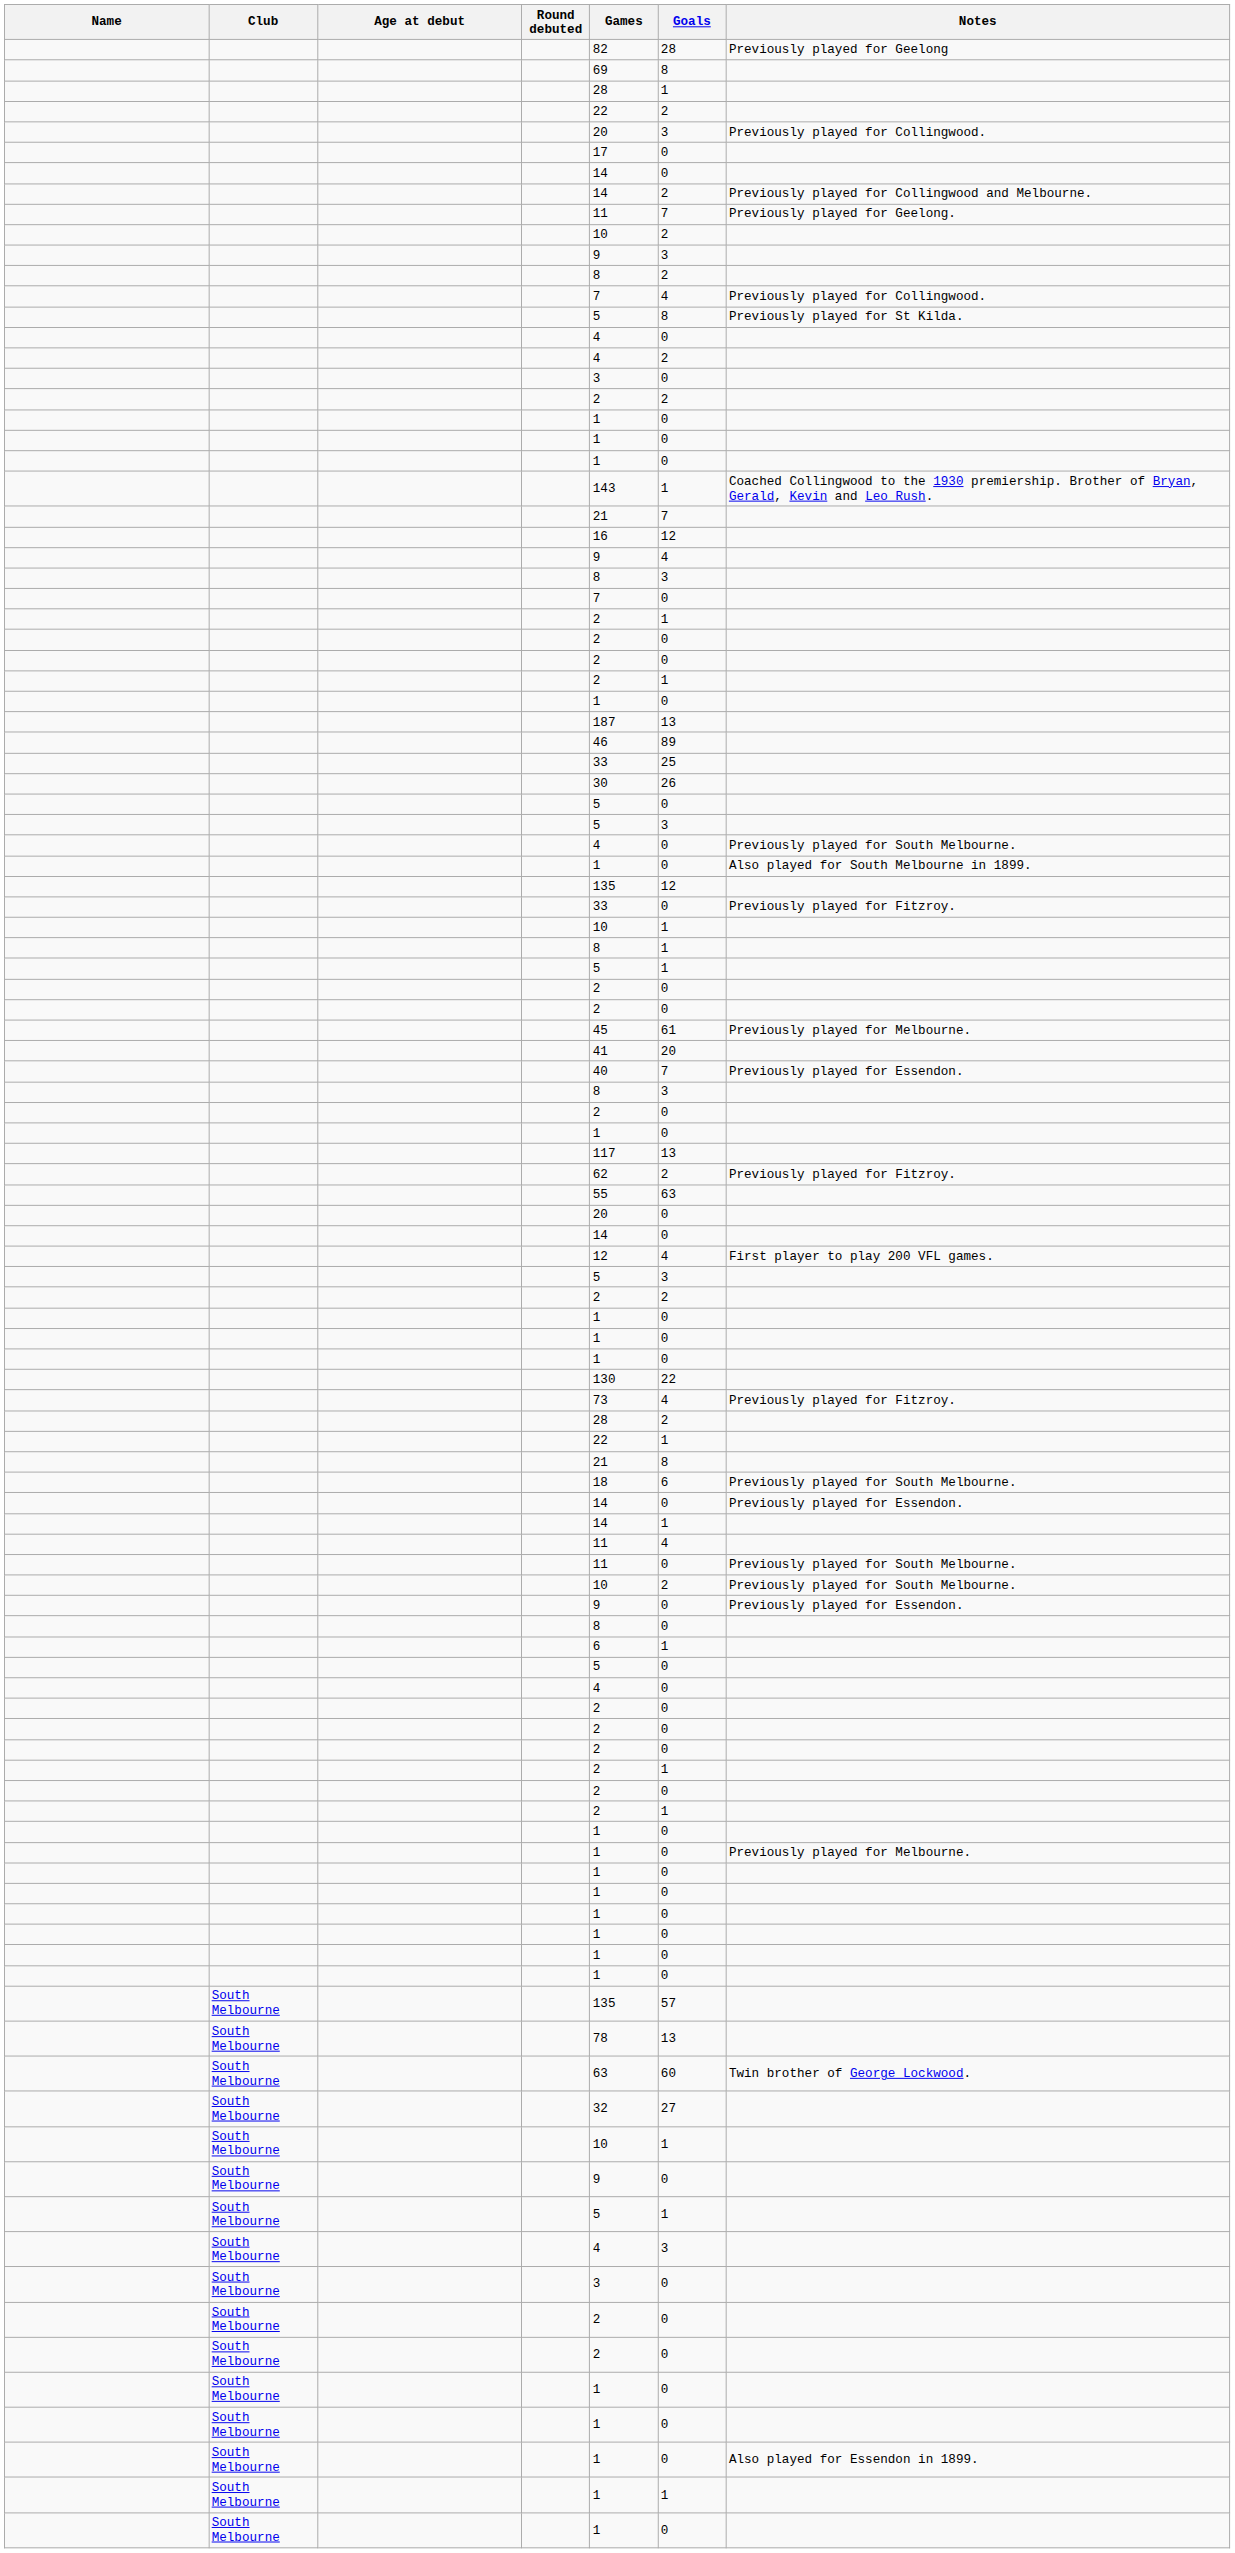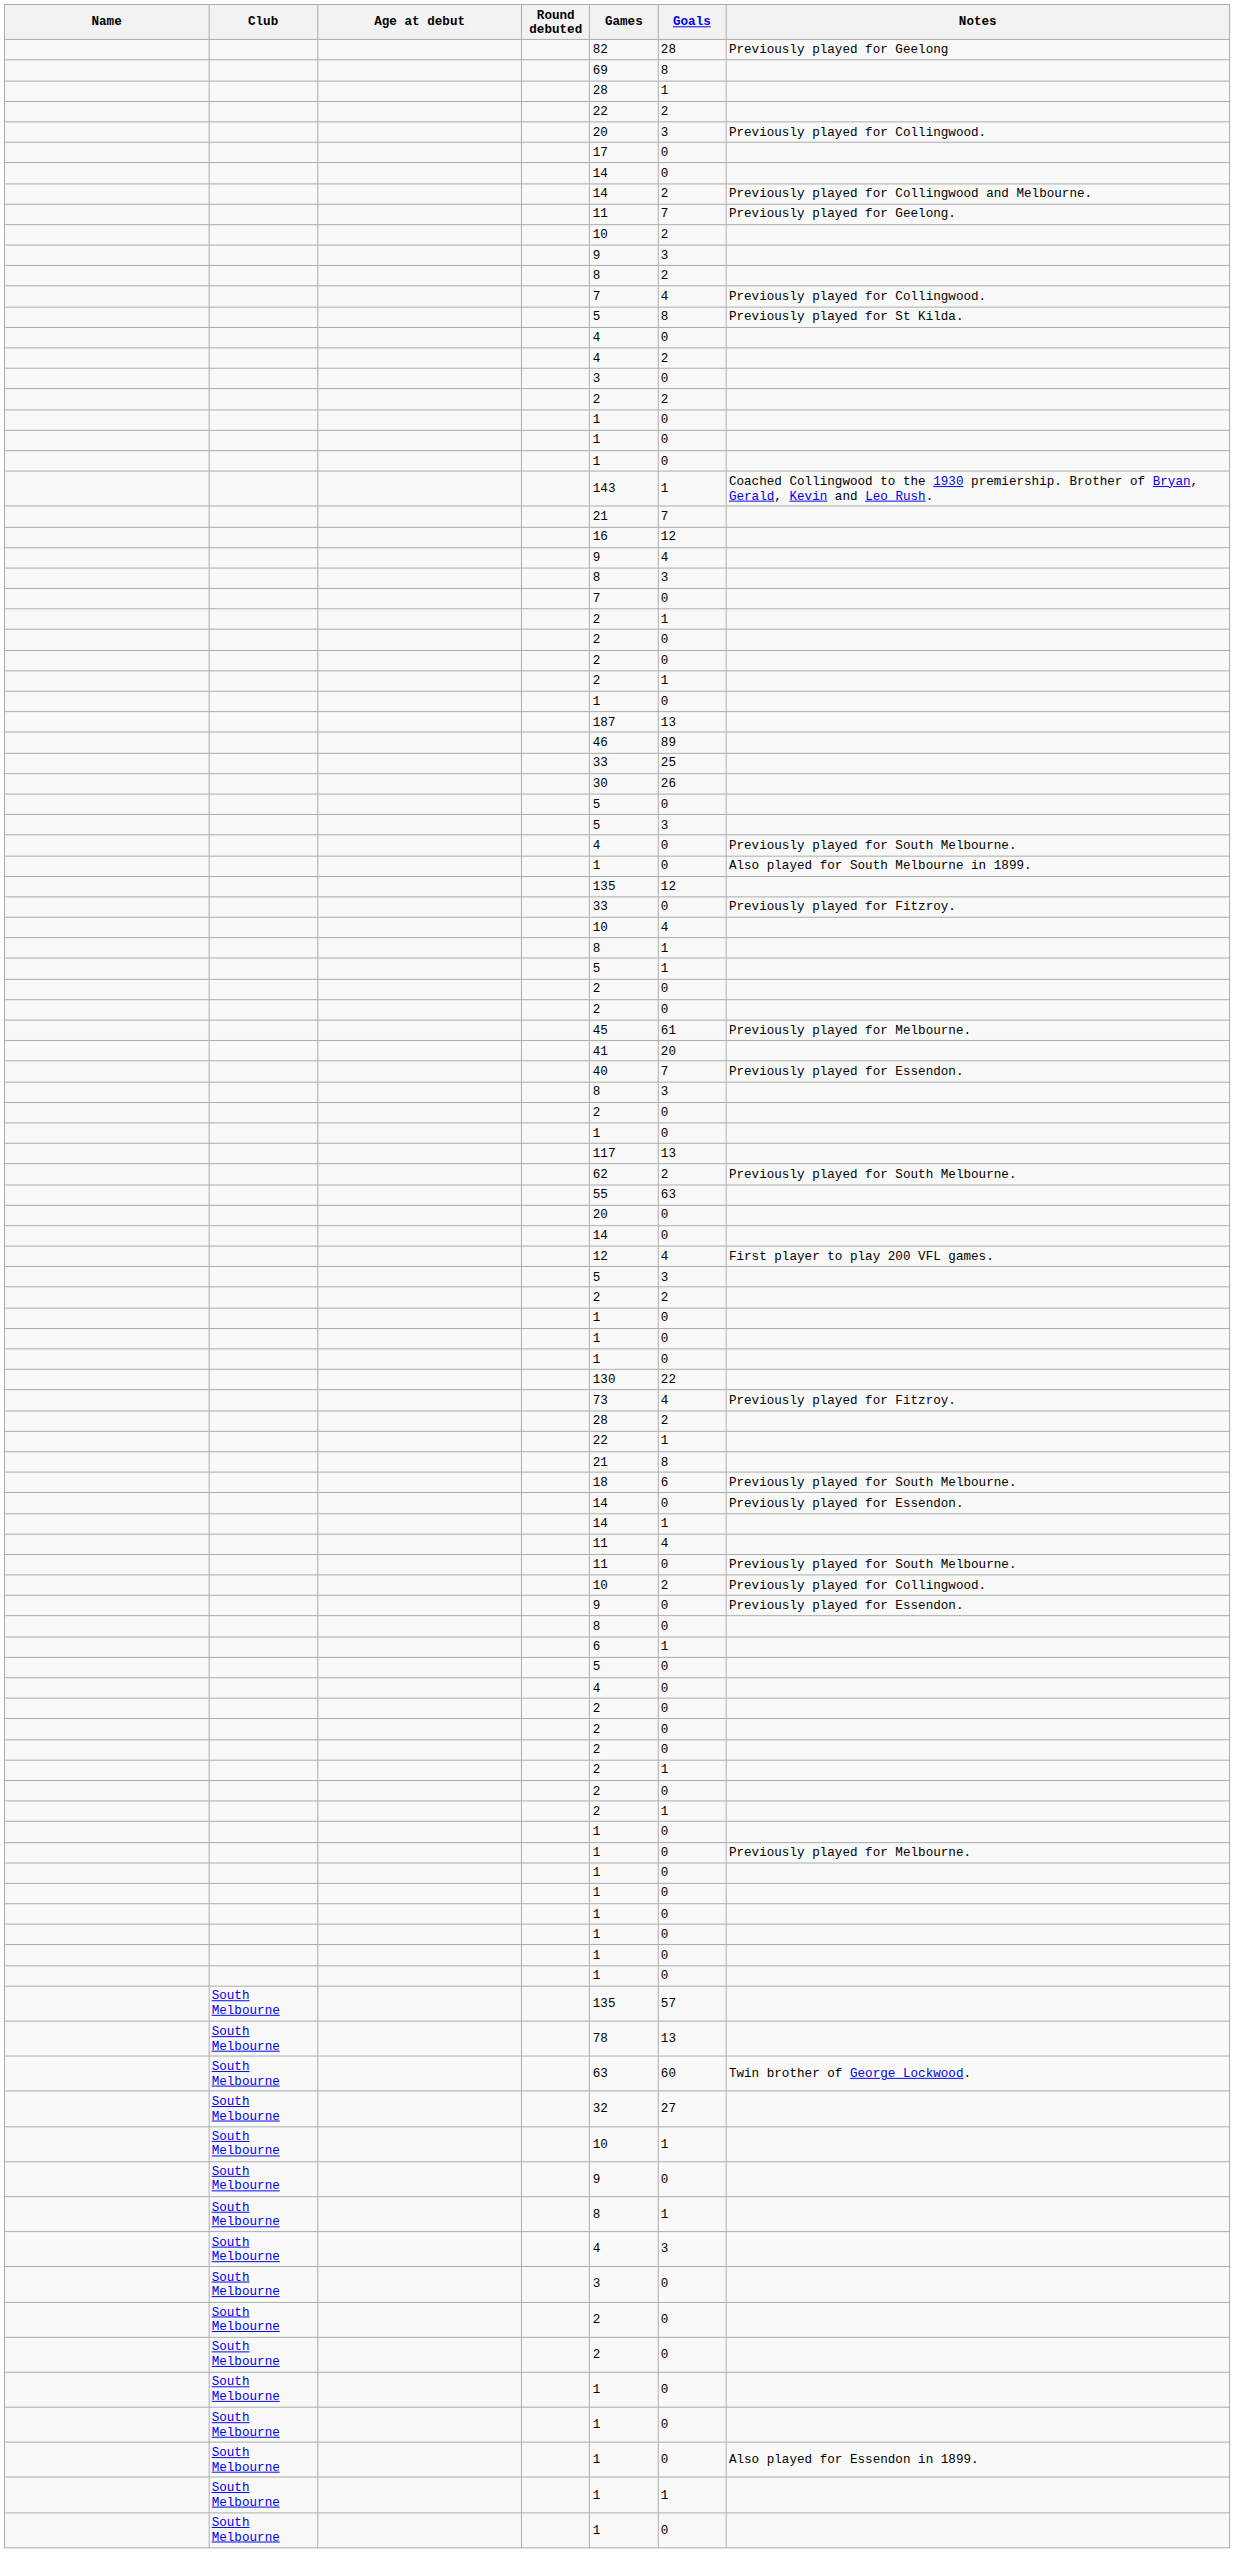(665, 928) 1 -> (665, 928) 4
(842, 1174) Previously played for Fitzroy. -> (873, 1174) Previously played for South Melbourne.
(873, 1585) Previously played for South Melbourne. -> (858, 1585) Previously played for Collingwood.
(597, 2214) 5 -> (597, 2214) 8
